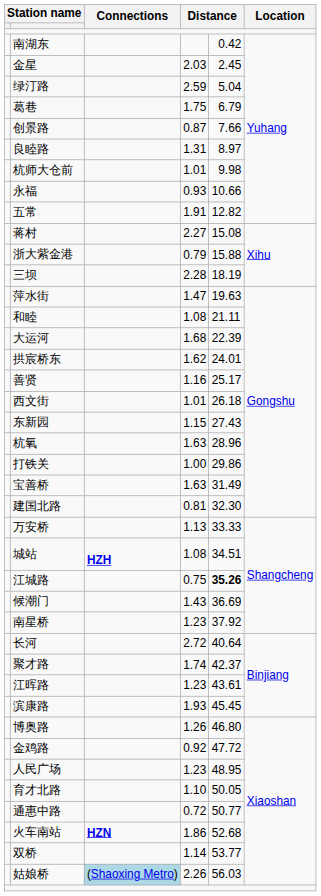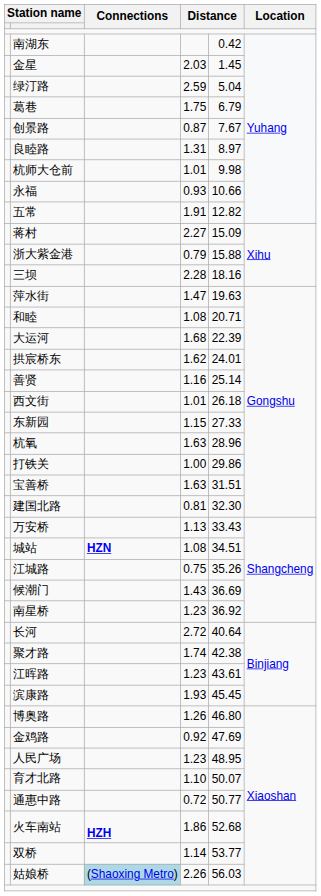(230, 65) 2.45 -> (230, 65) 1.45
(230, 128) 7.66 -> (230, 128) 7.67
(226, 233) 15.08 -> (226, 233) 15.09
(226, 275) 18.19 -> (226, 275) 18.16
(226, 317) 21.11 -> (226, 317) 20.71
(226, 380) 25.17 -> (226, 380) 25.14
(226, 422) 27.43 -> (226, 422) 27.33
(226, 485) 31.49 -> (226, 485) 31.51
(226, 527) 33.33 -> (226, 527) 33.43
(99, 560) HZH -> (99, 548) HZN
(226, 580) bold -> (226, 569) normal
(226, 622) 37.92 -> (226, 611) 36.92
(226, 664) 42.37 -> (226, 653) 42.38
(226, 748) 47.72 -> (226, 737) 47.69
(226, 790) 50.05 -> (226, 779) 50.07
(99, 832) HZN -> (99, 833) HZH
